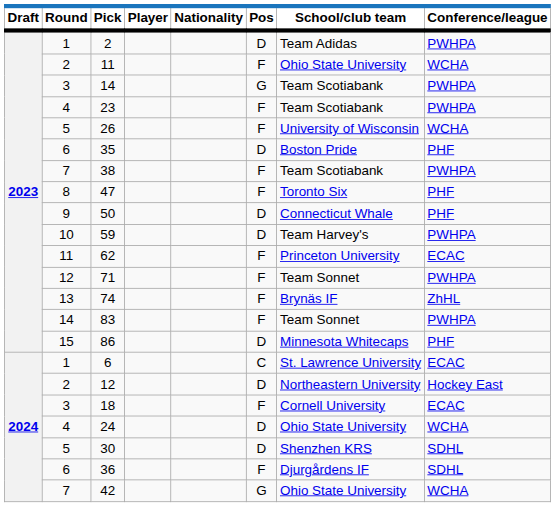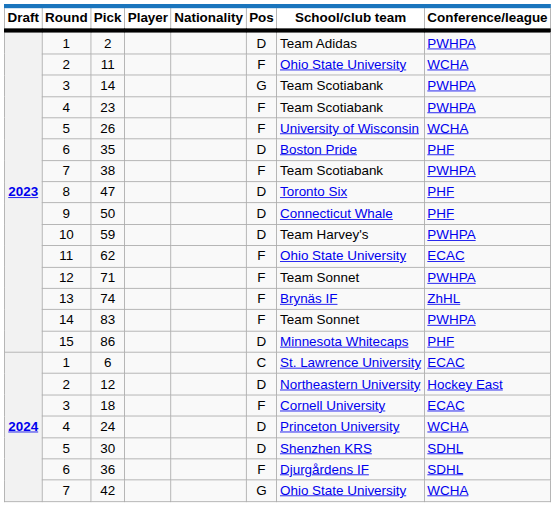(261, 192) F -> (261, 192) D
(340, 256) Princeton University -> (343, 256) Ohio State University
(343, 426) Ohio State University -> (340, 426) Princeton University
